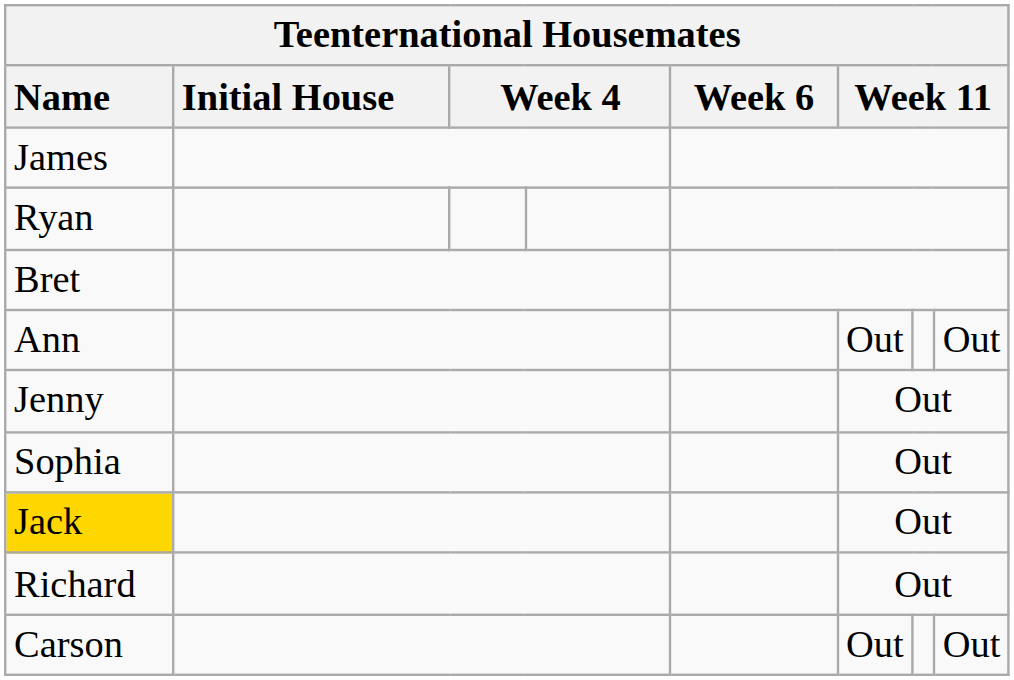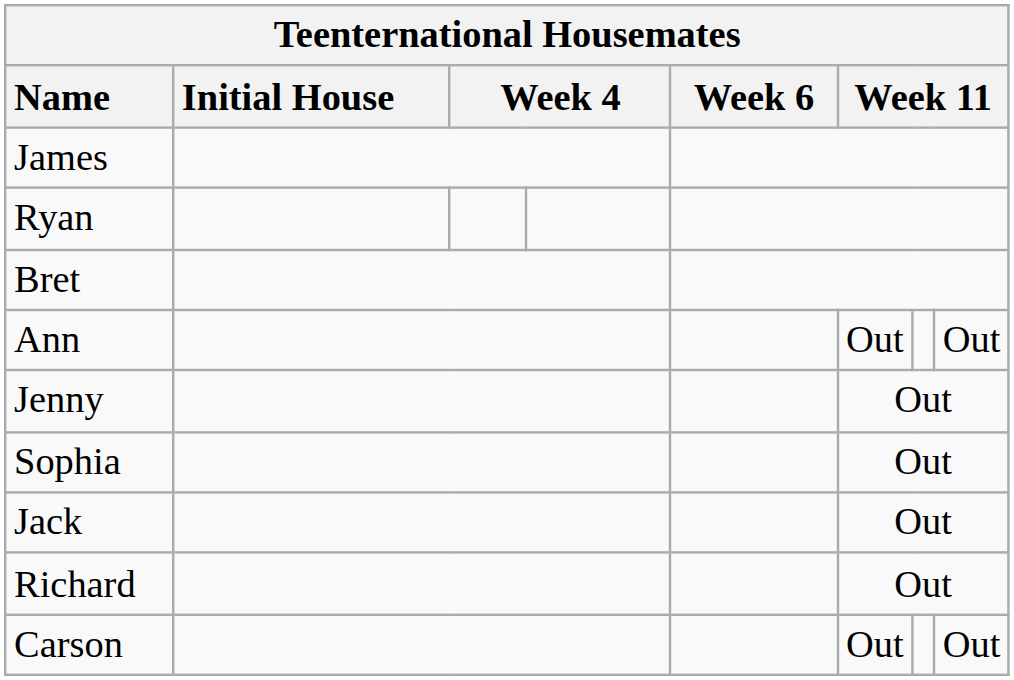(48, 522) gold background -> (48, 522) no background
